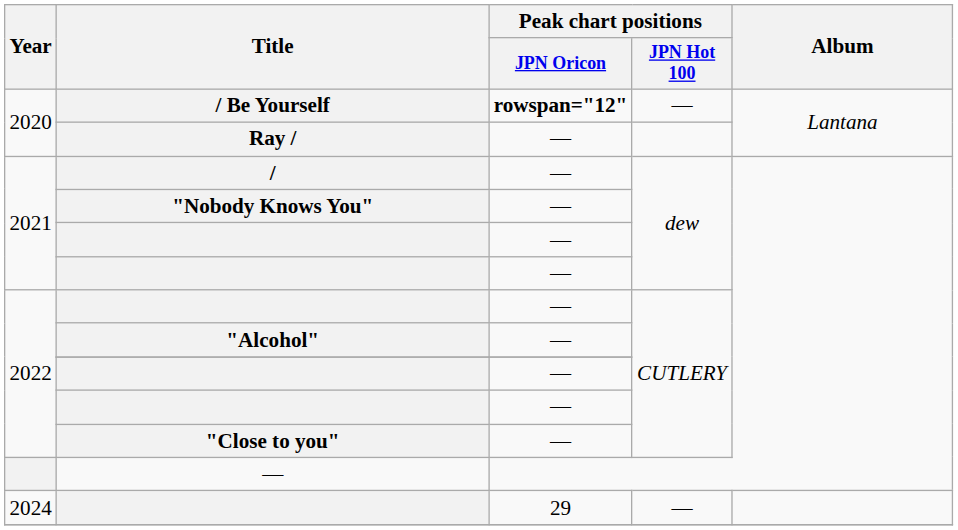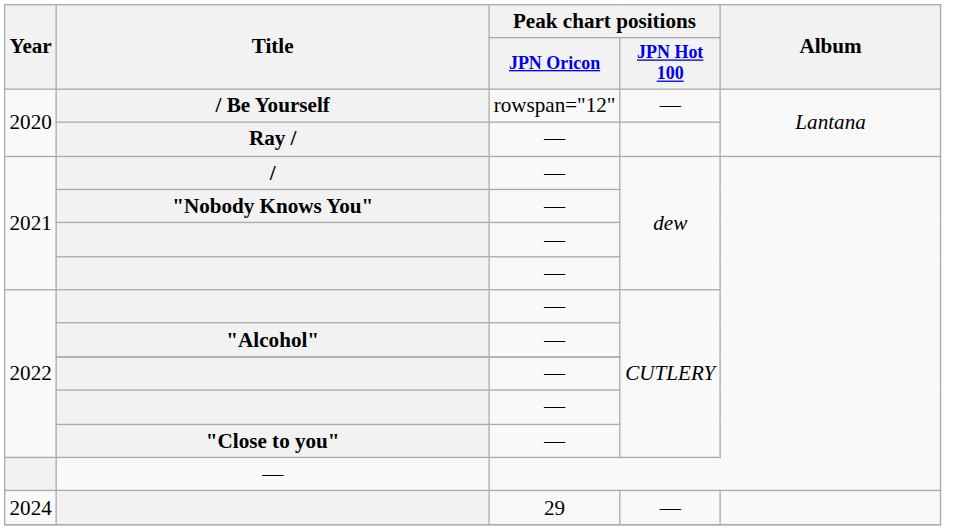(560, 105) bold -> (555, 105) normal
